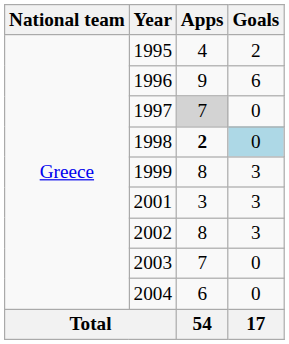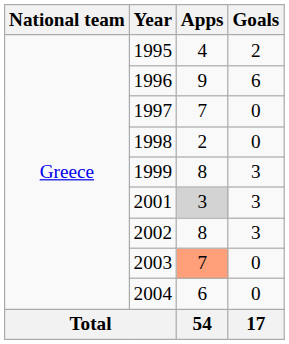(202, 111) lightgrey background -> (202, 111) no background
(202, 141) bold -> (202, 141) normal
(256, 141) lightblue background -> (256, 141) no background
(202, 202) no background -> (202, 202) lightgrey background
(202, 263) no background -> (202, 263) lightsalmon background
